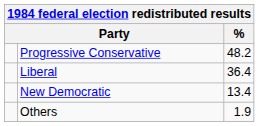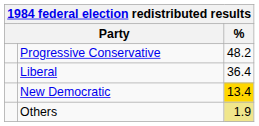(239, 92) no background -> (239, 92) gold background
(242, 111) no background -> (242, 111) khaki background
